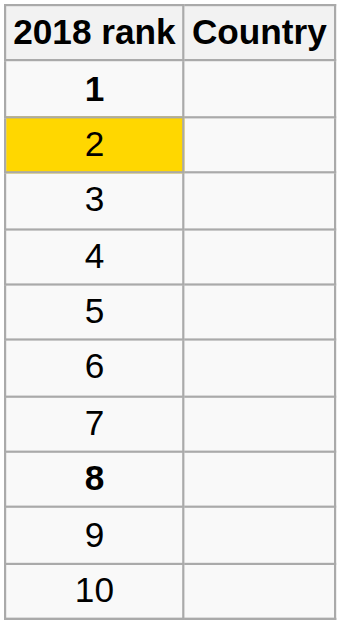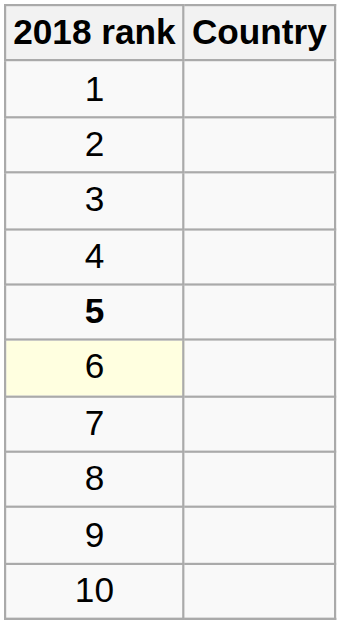(94, 88) bold -> (94, 88) normal
(94, 144) gold background -> (94, 144) no background
(94, 311) normal -> (94, 311) bold
(94, 367) no background -> (94, 367) lightyellow background
(94, 479) bold -> (94, 479) normal
